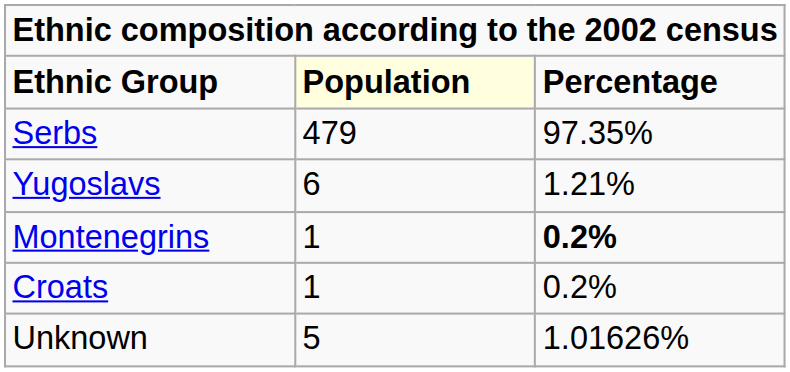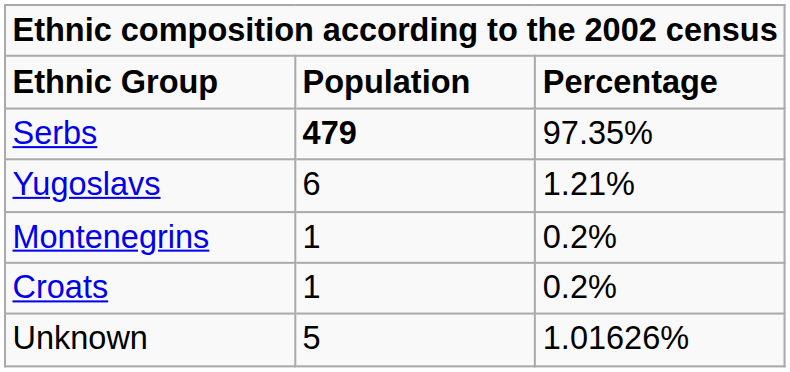(386, 81) lightyellow background -> (386, 81) no background
(330, 133) normal -> (330, 133) bold
(580, 236) bold -> (580, 236) normal
